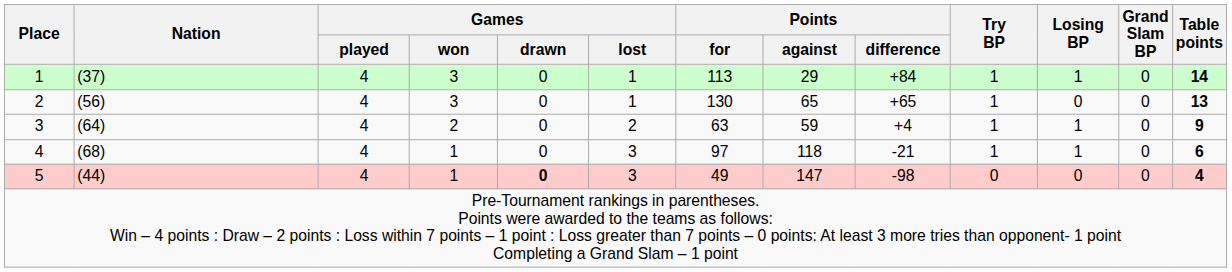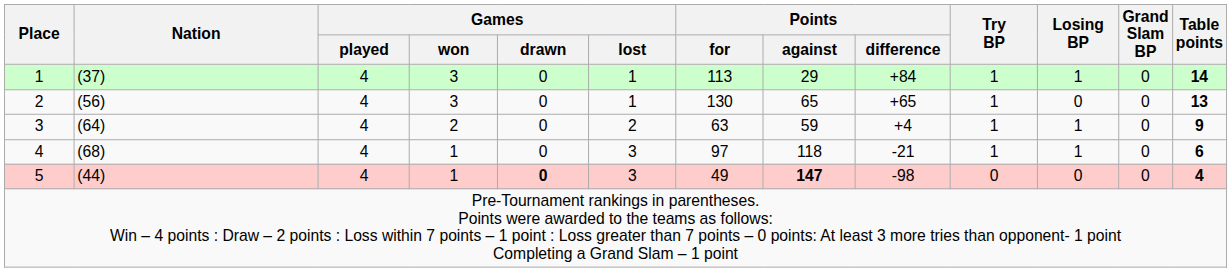(809, 176) normal -> (809, 176) bold
